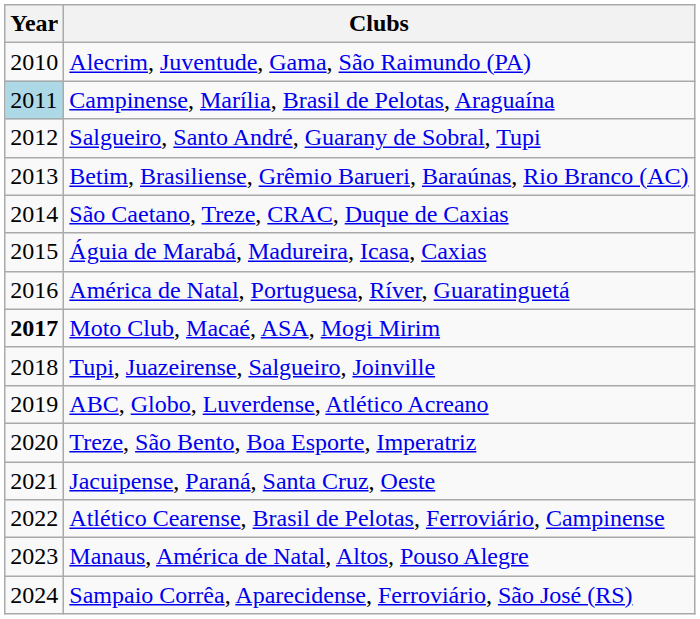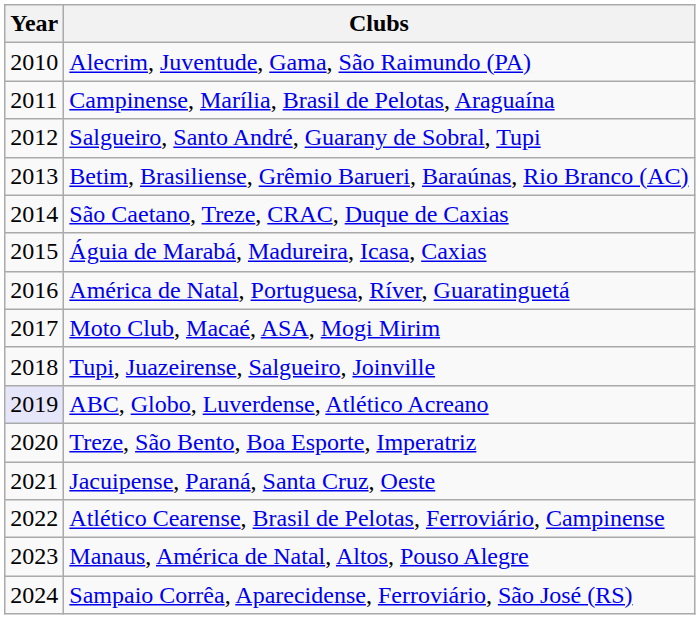(34, 99) lightblue background -> (34, 99) no background
(34, 328) bold -> (34, 328) normal
(34, 404) no background -> (34, 404) lavender background
